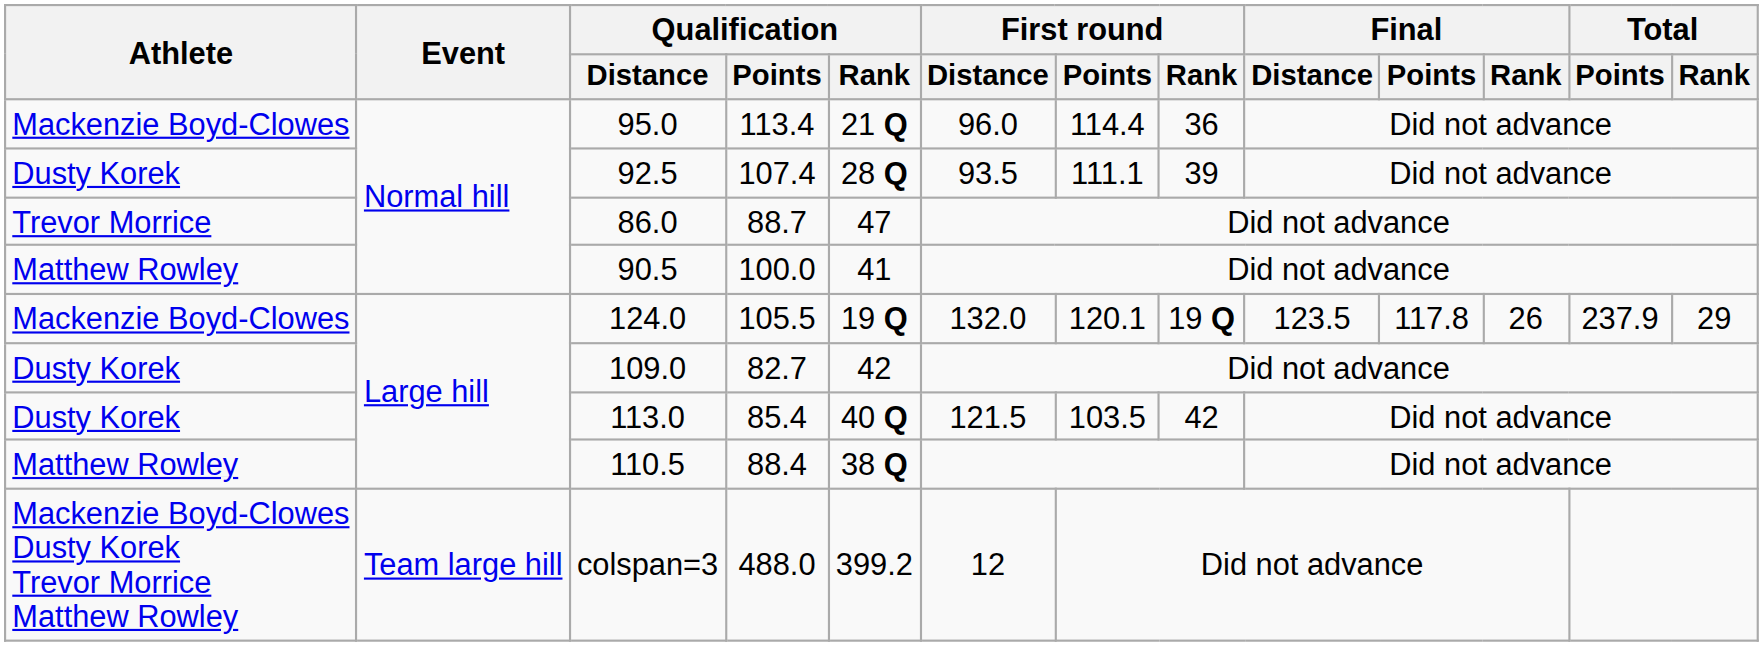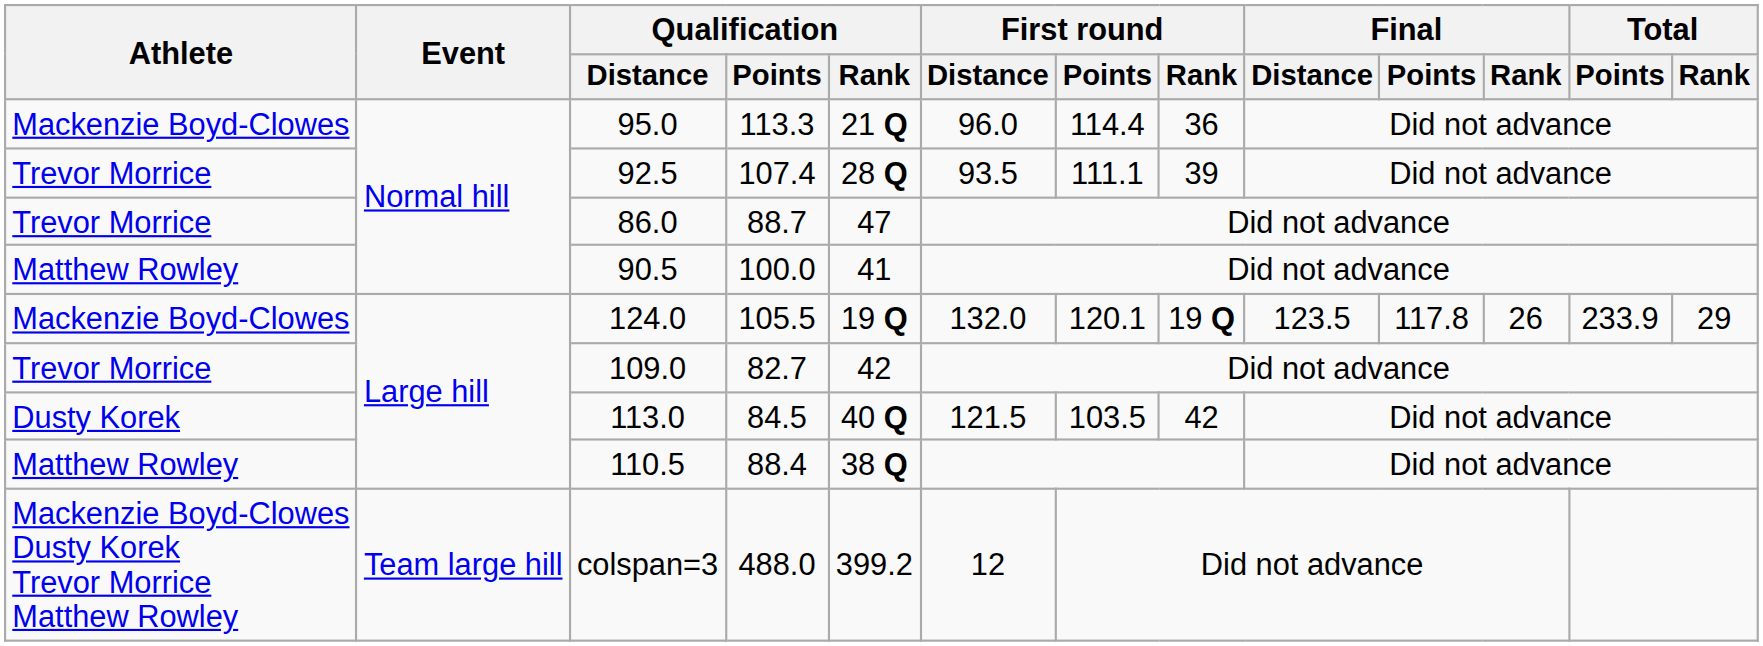(777, 124) 113.4 -> (777, 124) 113.3
(96, 173) Dusty Korek -> (112, 173) Trevor Morrice
(1620, 319) 237.9 -> (1620, 319) 233.9
(96, 368) Dusty Korek -> (112, 368) Trevor Morrice
(777, 417) 85.4 -> (777, 417) 84.5
